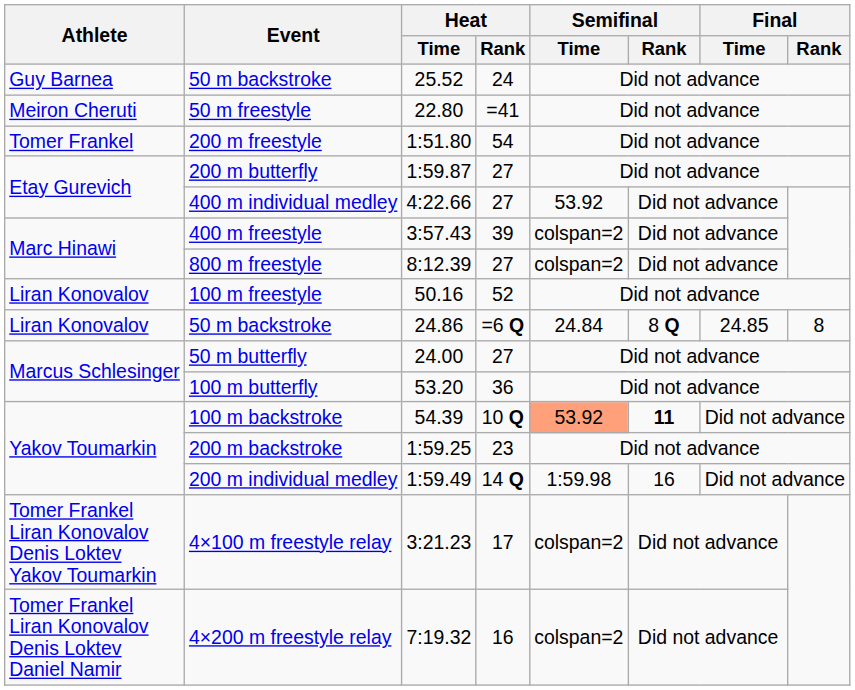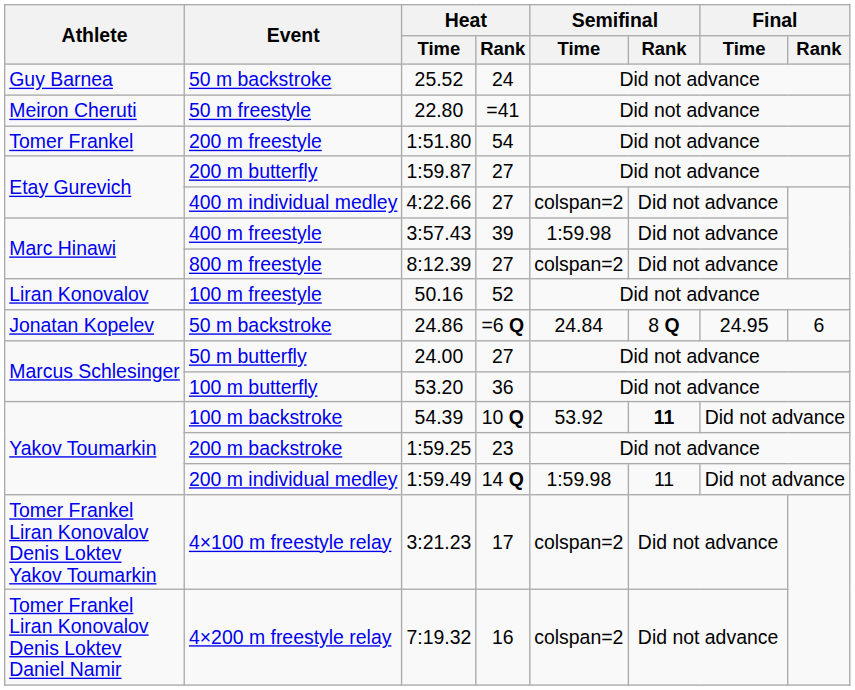(579, 203) 53.92 -> (579, 203) colspan=2
(579, 234) colspan=2 -> (579, 234) 1:59.98
(79, 326) Liran Konovalov -> (82, 326) Jonatan Kopelev
(744, 326) 24.85 -> (744, 326) 24.95
(819, 326) 8 -> (819, 326) 6
(579, 418) lightsalmon background -> (579, 418) no background
(664, 479) 16 -> (664, 479) 11
